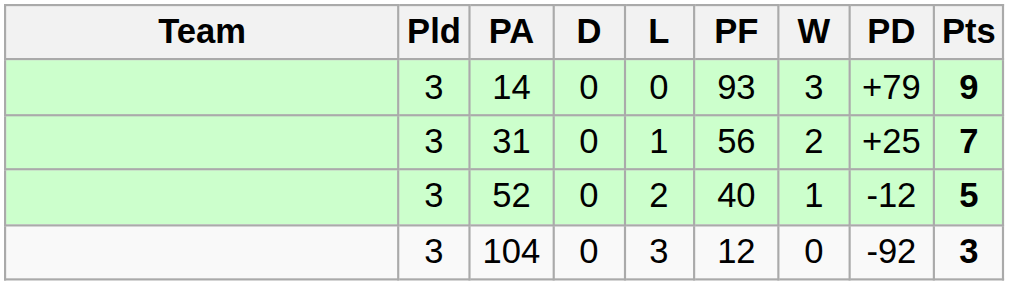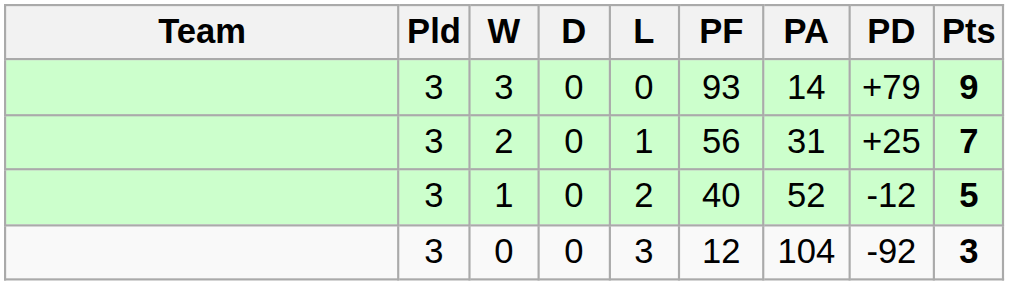columns swapped: (814, 31) <-> (511, 31)
